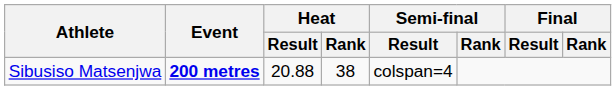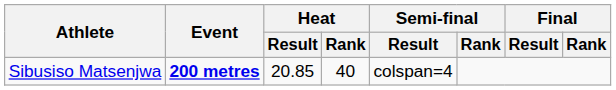(293, 72) 20.88 -> (293, 72) 20.85
(345, 72) 38 -> (345, 72) 40
